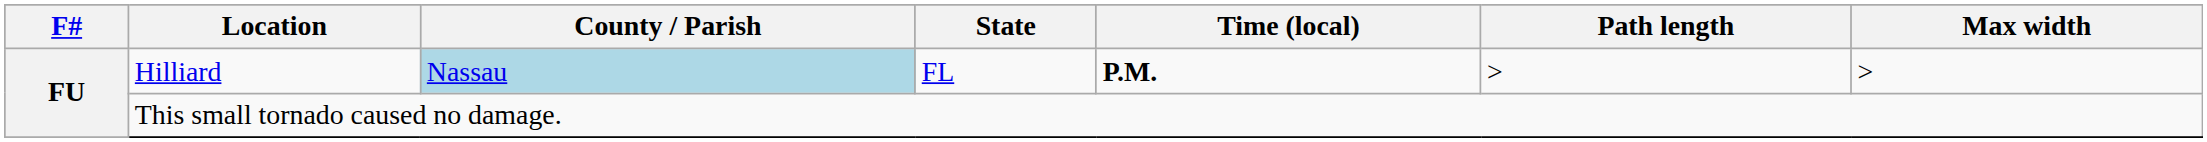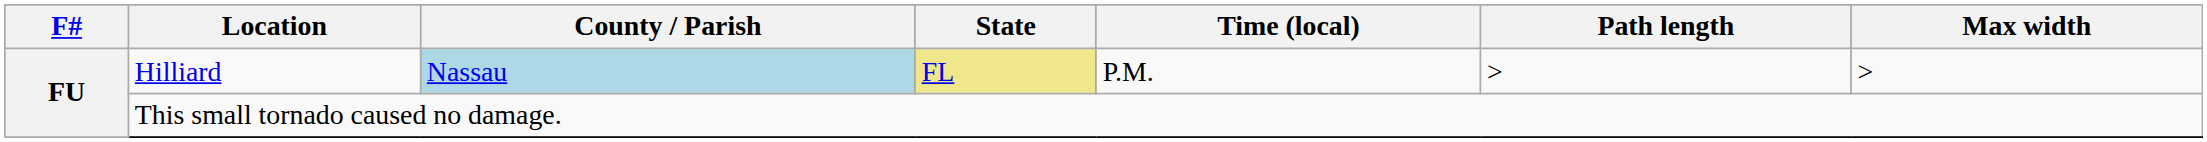(938, 70) no background -> (938, 70) khaki background
(1130, 70) bold -> (1128, 70) normal
